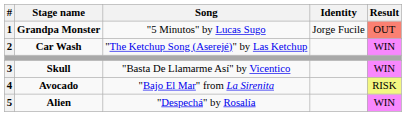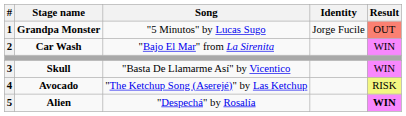(206, 47) "The Ketchup Song (Aserejé)" by Las Ketchup -> (206, 47) "Bajo El Mar" from La Sirenita
(206, 85) "Bajo El Mar" from La Sirenita -> (206, 85) "The Ketchup Song (Aserejé)" by Las Ketchup
(384, 102) normal -> (384, 102) bold
